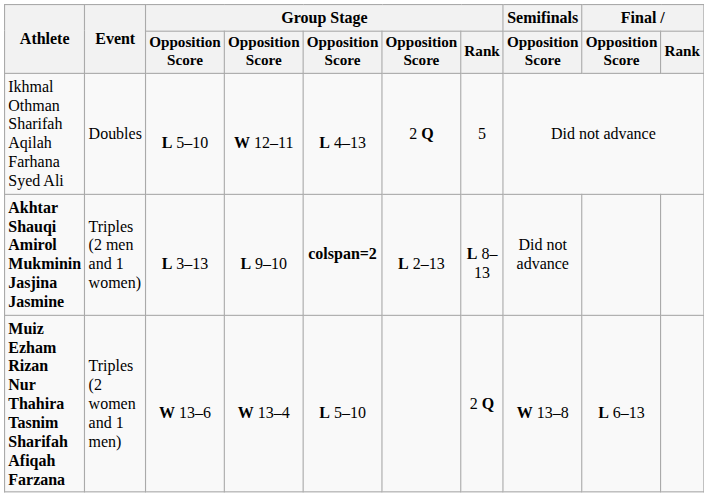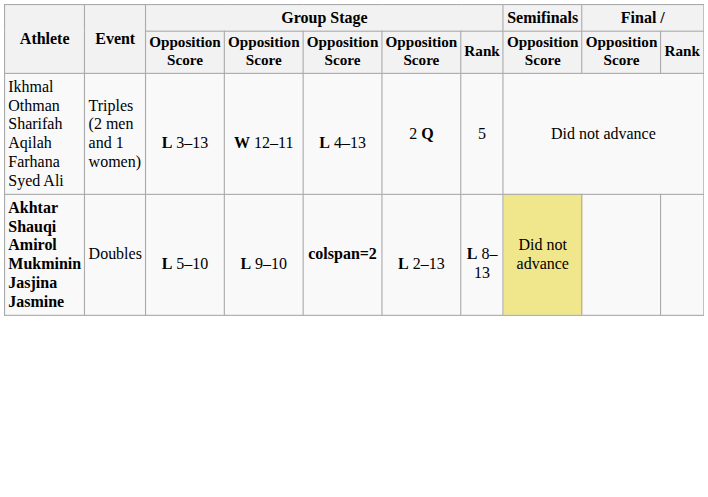(115, 134) Doubles -> (115, 134) Triples (2 men and 1 women)
(185, 143) L 5–10 -> (185, 143) L 3–13
(115, 255) Triples (2 men and 1 women) -> (115, 255) Doubles
(185, 264) L 3–13 -> (185, 264) L 5–10
(543, 255) no background -> (543, 255) khaki background
- row: (38, 404)
